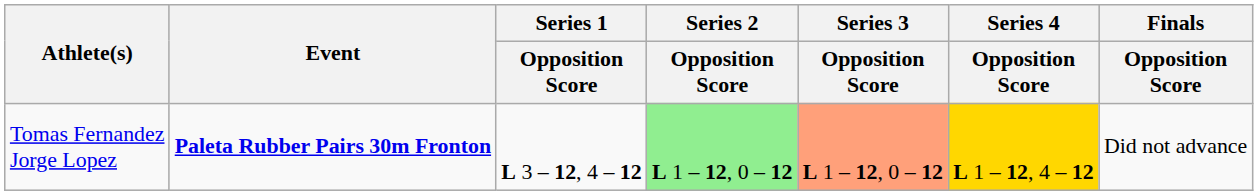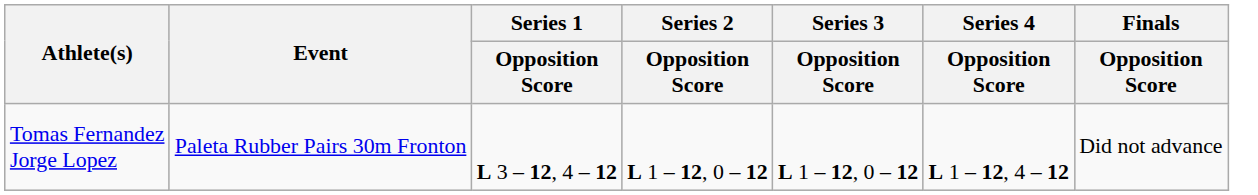(333, 146) bold -> (321, 146) normal
(722, 172) lightgreen background -> (697, 172) no background
(873, 172) lightsalmon background -> (848, 172) no background
(1023, 172) gold background -> (999, 172) no background
